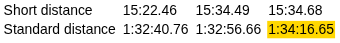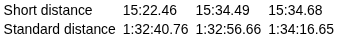(301, 29) gold background -> (301, 29) no background
